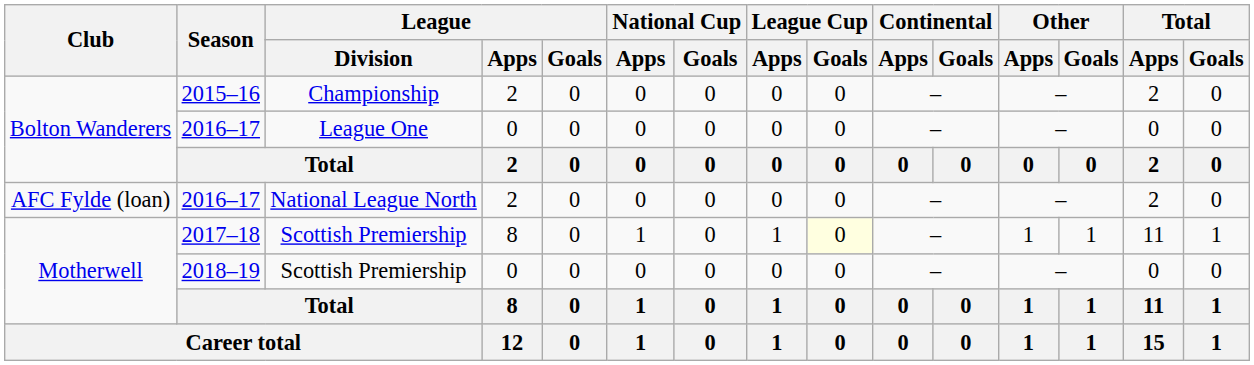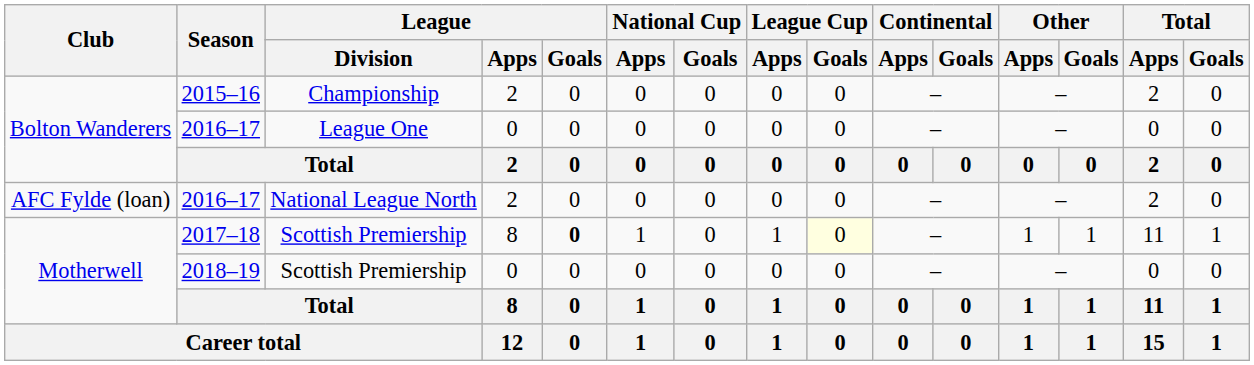(575, 235) normal -> (575, 235) bold
